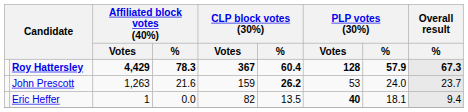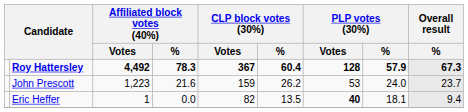(137, 68) 4,429 -> (137, 68) 4,492
(137, 84) 1,263 -> (137, 84) 1,223
(291, 84) bold -> (291, 84) normal
